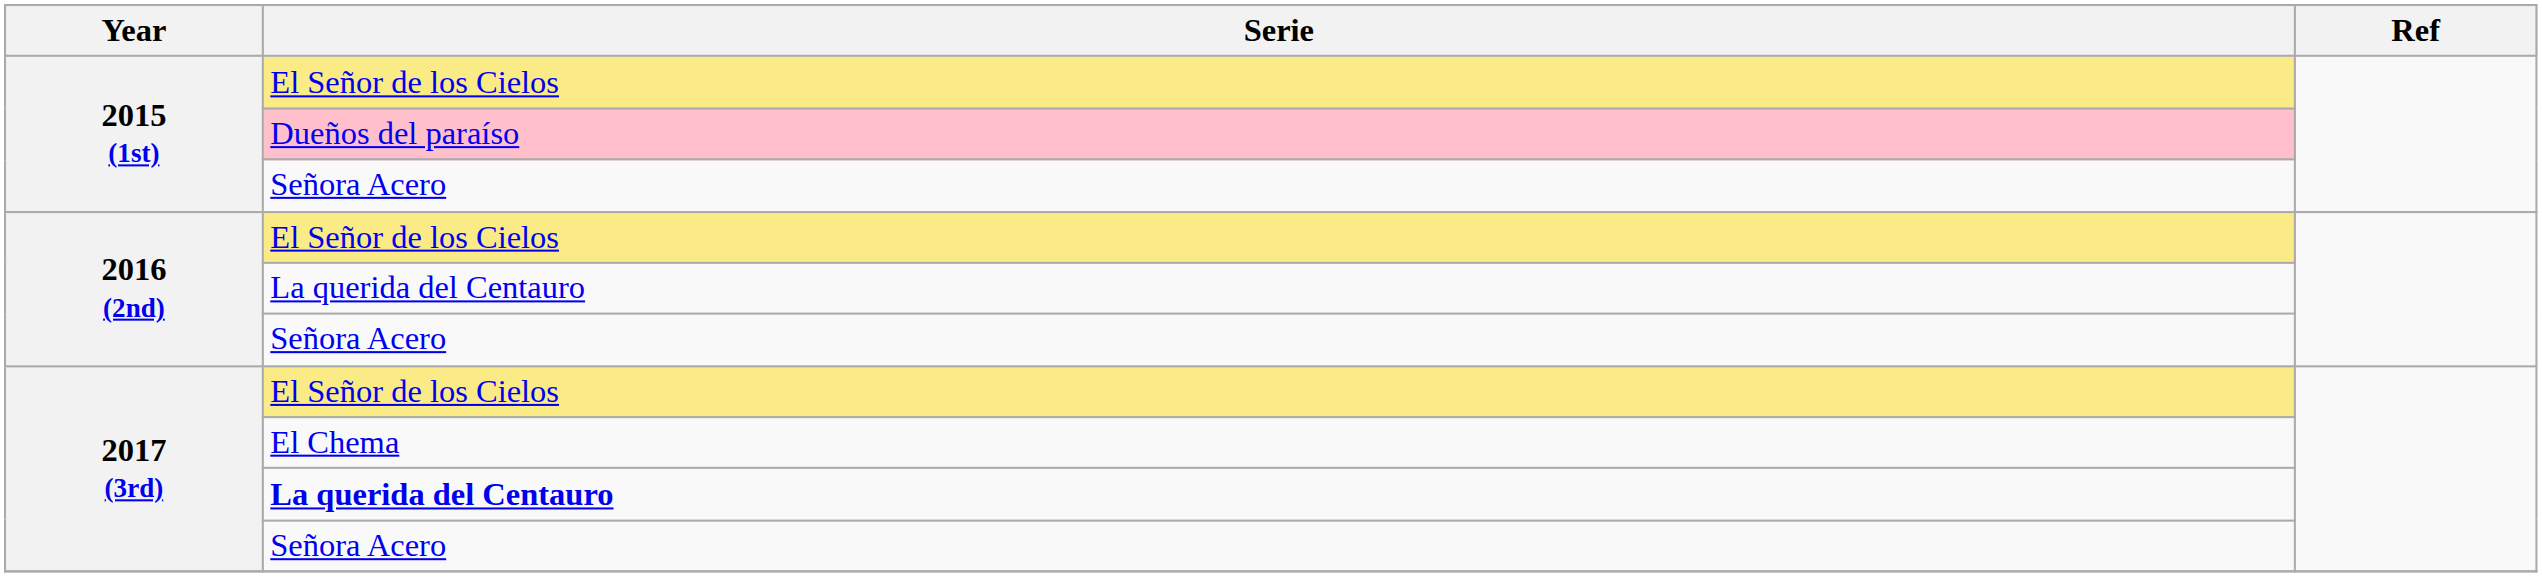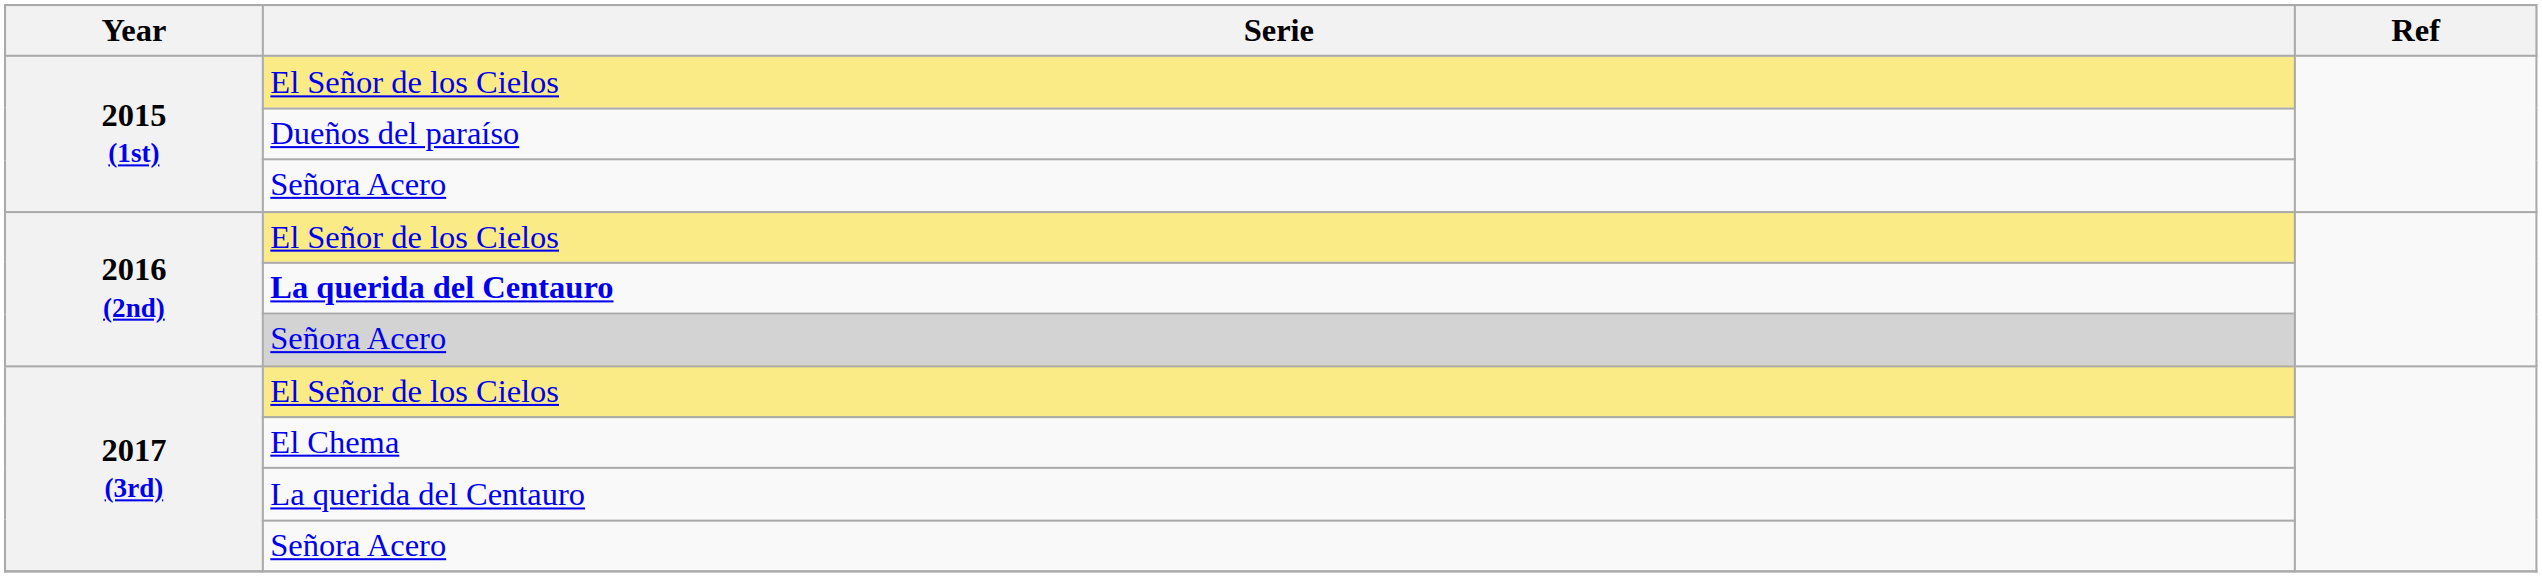(395, 133) pink background -> (395, 133) no background
(428, 287) normal -> (442, 287) bold
(358, 339) no background -> (358, 339) lightgrey background
(442, 493) bold -> (428, 493) normal
